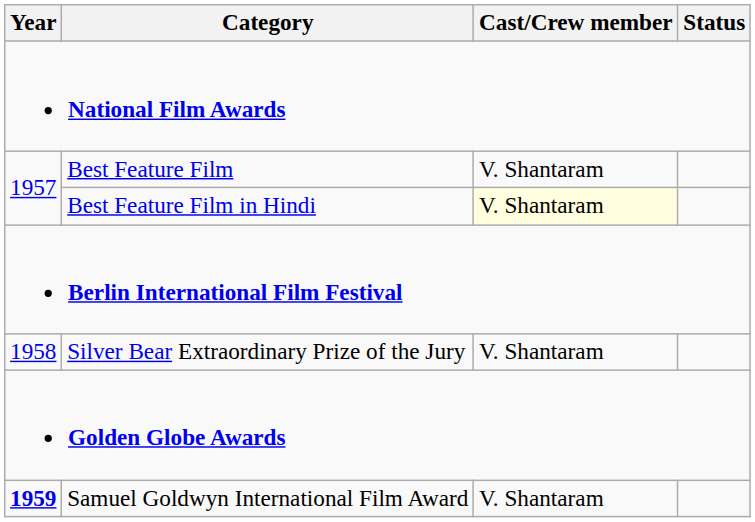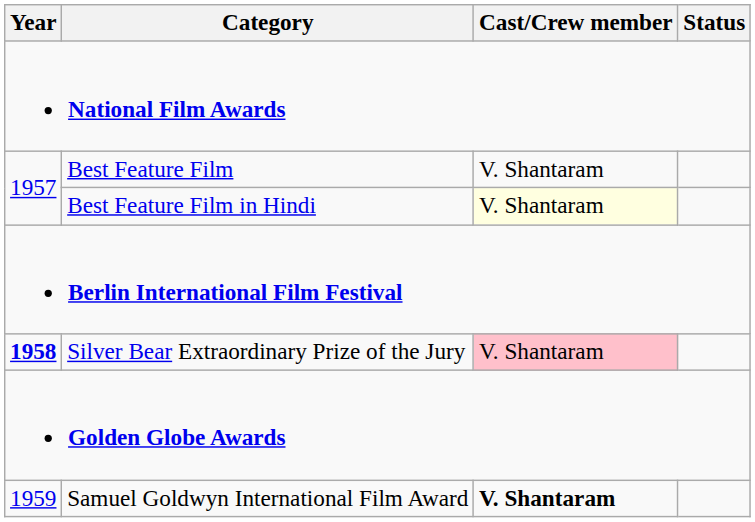(33, 351) normal -> (33, 351) bold
(541, 351) no background -> (541, 351) pink background
(33, 497) bold -> (33, 497) normal
(541, 497) normal -> (547, 497) bold
